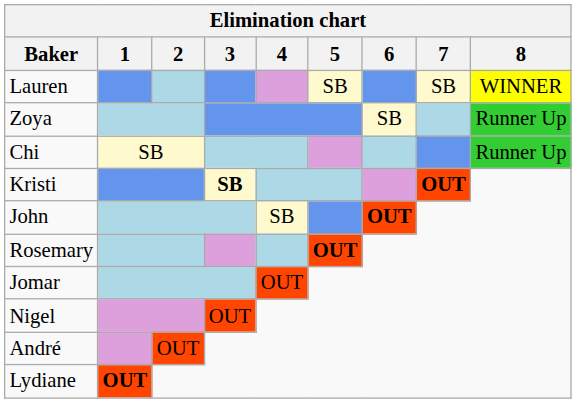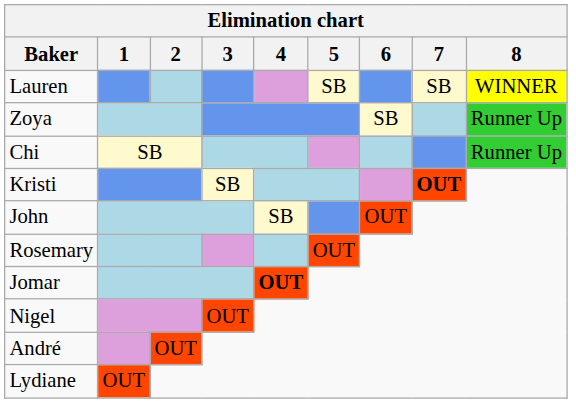(230, 184) bold -> (228, 184) normal
(389, 217) bold -> (386, 217) normal
(335, 250) bold -> (334, 250) normal
(282, 282) normal -> (281, 282) bold
(125, 380) bold -> (124, 380) normal
